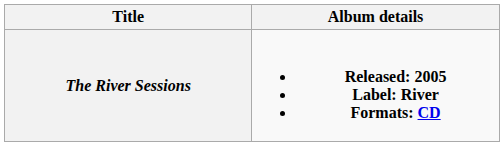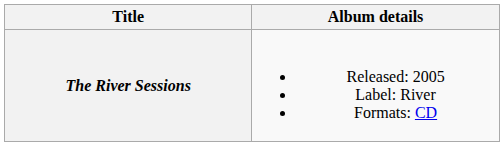(376, 95) bold -> (376, 95) normal
